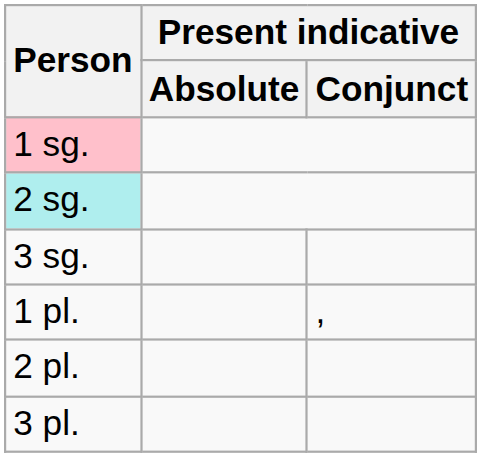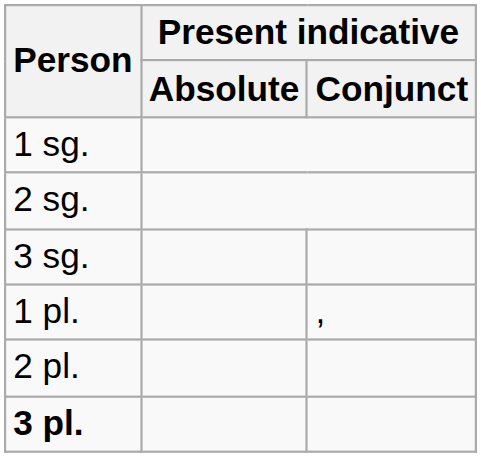(51, 144) pink background -> (51, 144) no background
(51, 199) paleturquoise background -> (51, 199) no background
(46, 423) normal -> (48, 423) bold
